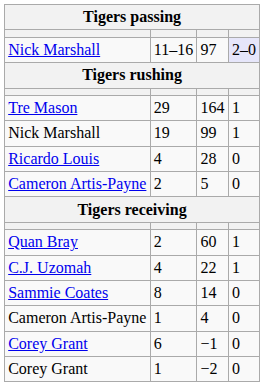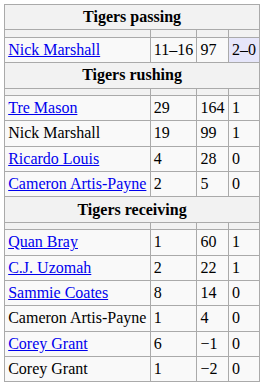(158, 242) 2 -> (158, 242) 1
(158, 267) 4 -> (158, 267) 2
